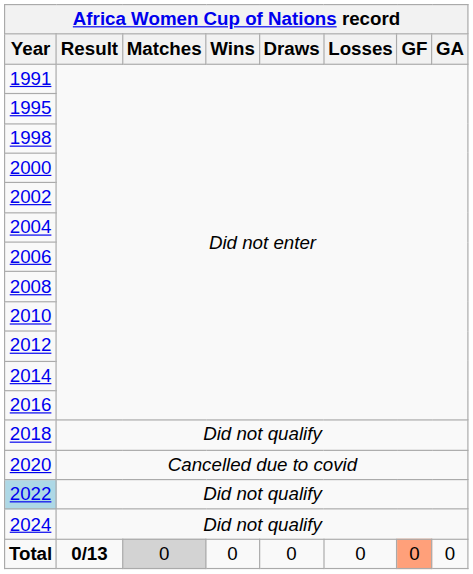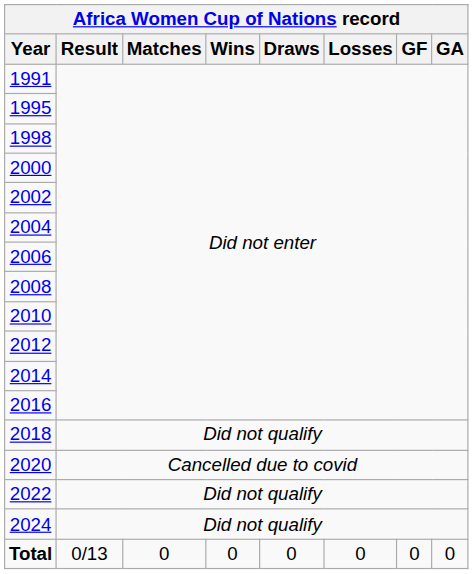(31, 494) lightblue background -> (31, 494) no background
(89, 553) bold -> (89, 553) normal
(164, 553) lightgrey background -> (164, 553) no background
(414, 553) lightsalmon background -> (414, 553) no background
